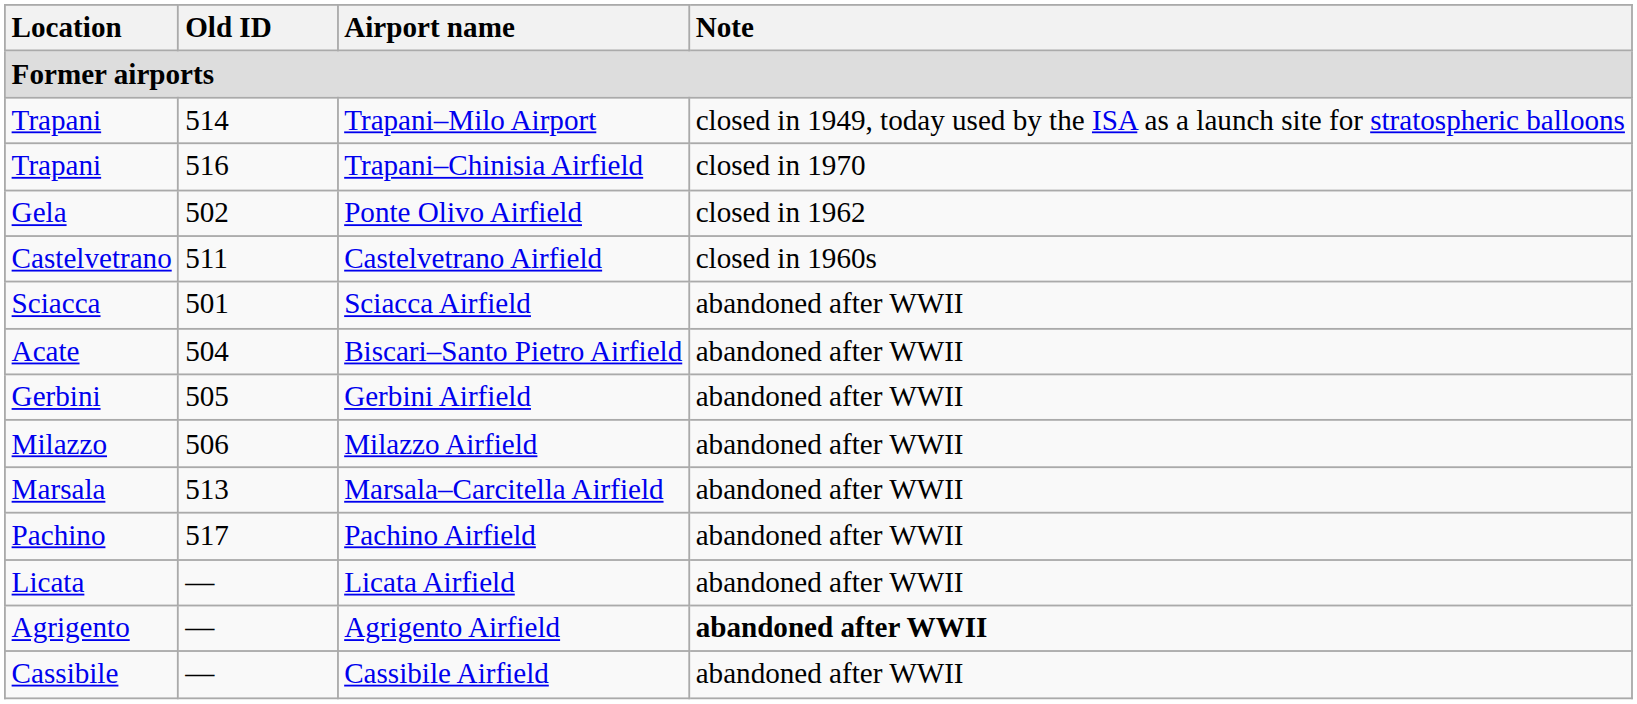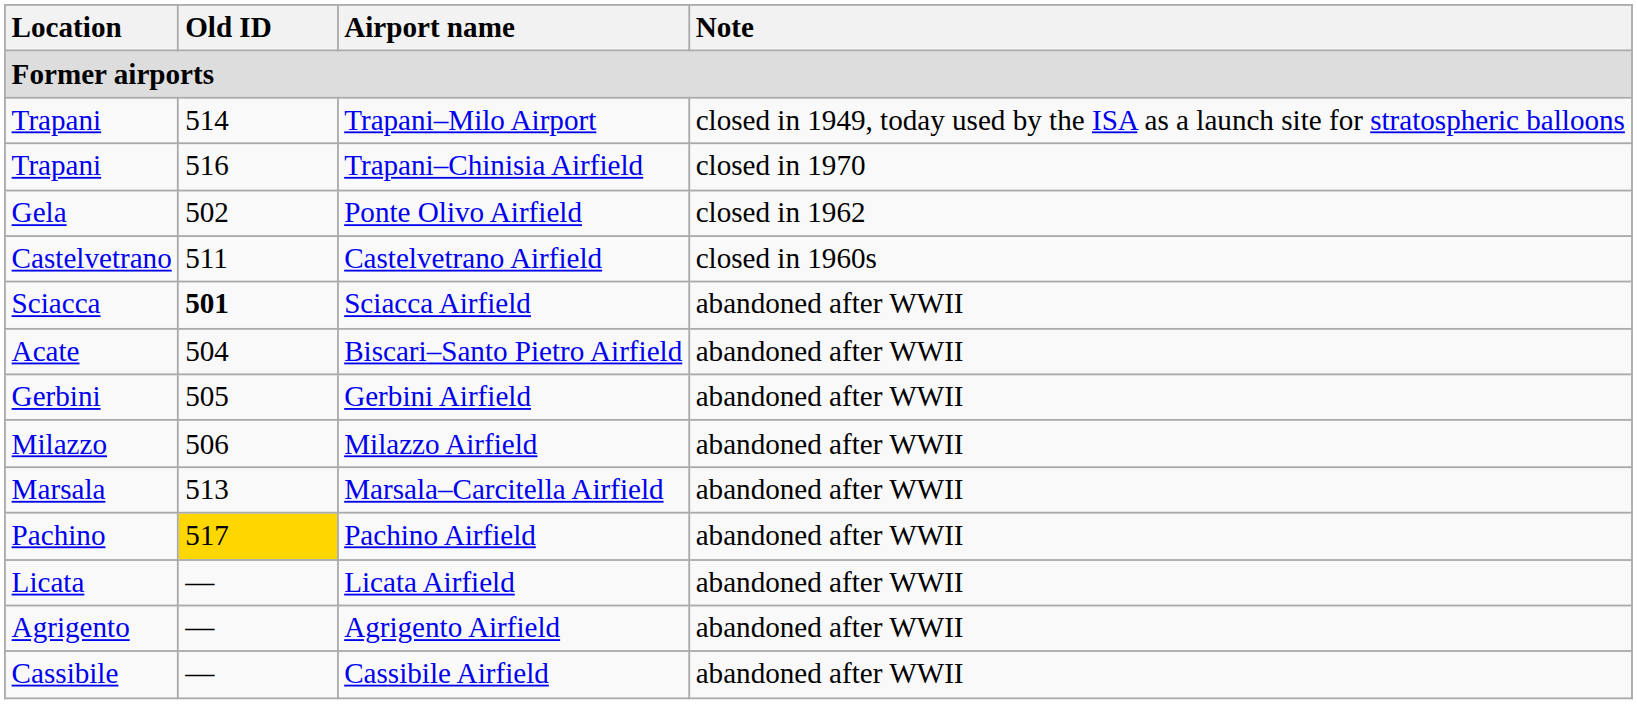(207, 304) normal -> (207, 304) bold
(207, 535) no background -> (207, 535) gold background
(842, 627) bold -> (830, 627) normal
